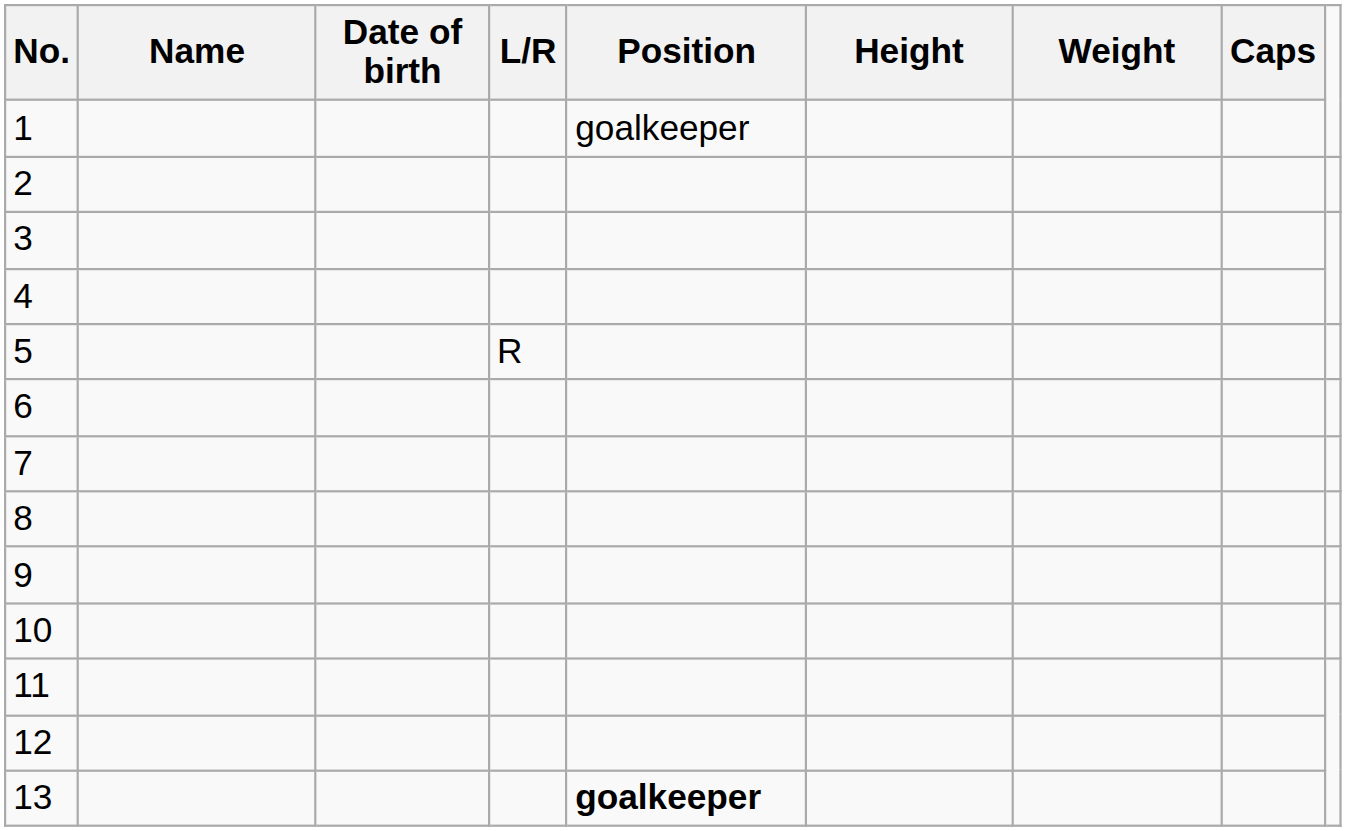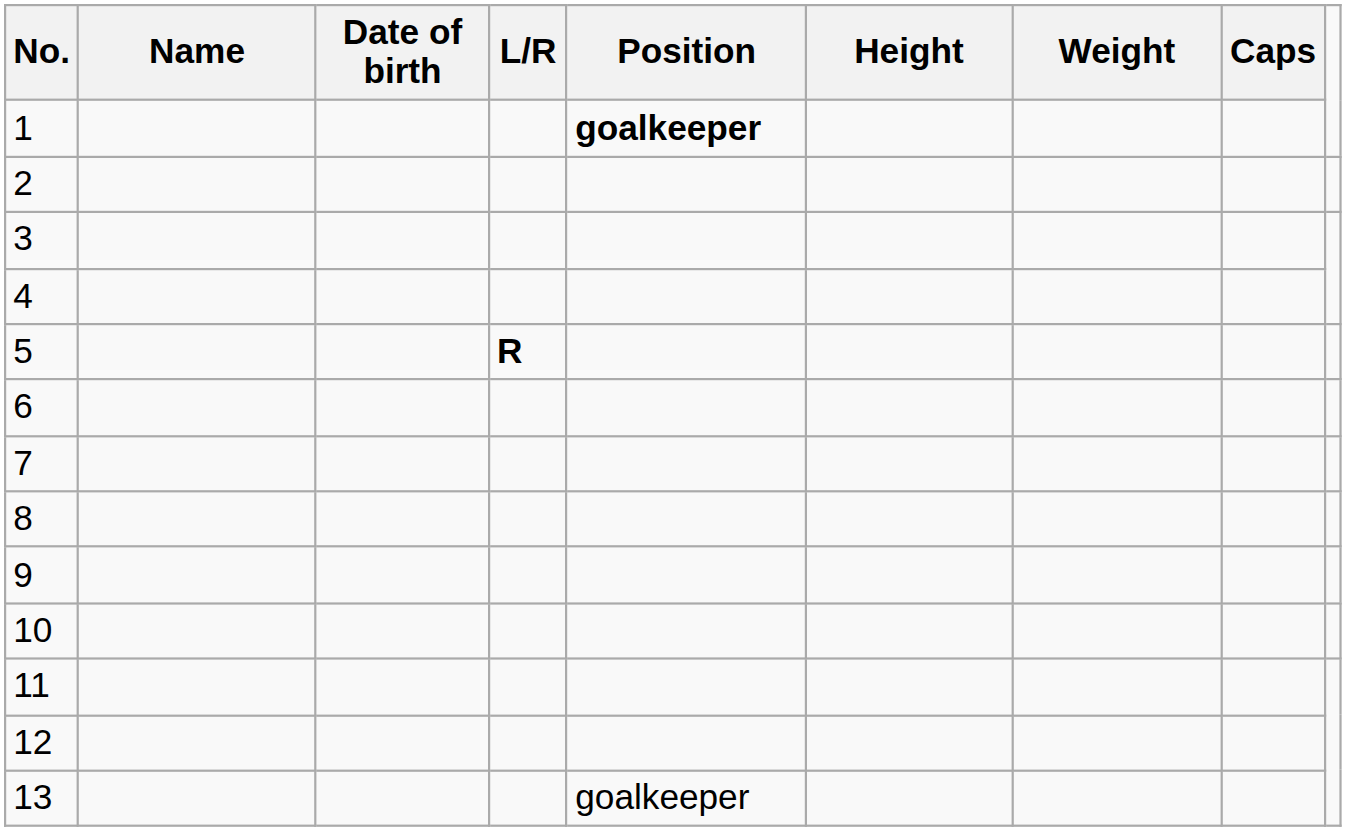(662, 127) normal -> (668, 127) bold
(510, 351) normal -> (510, 351) bold
(668, 797) bold -> (662, 797) normal
